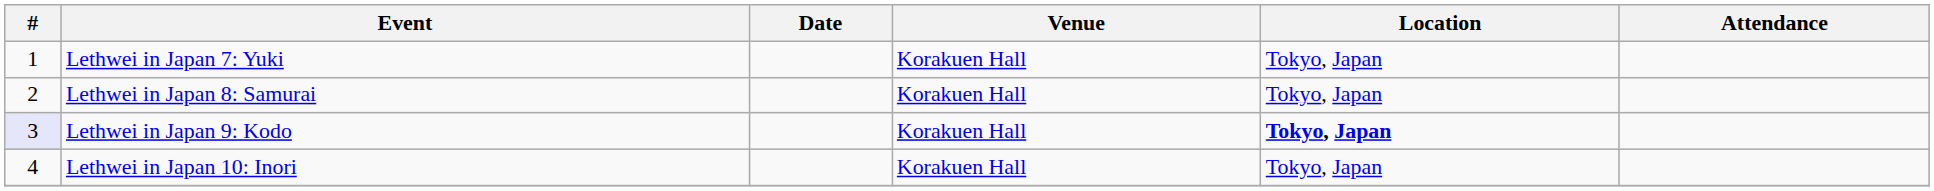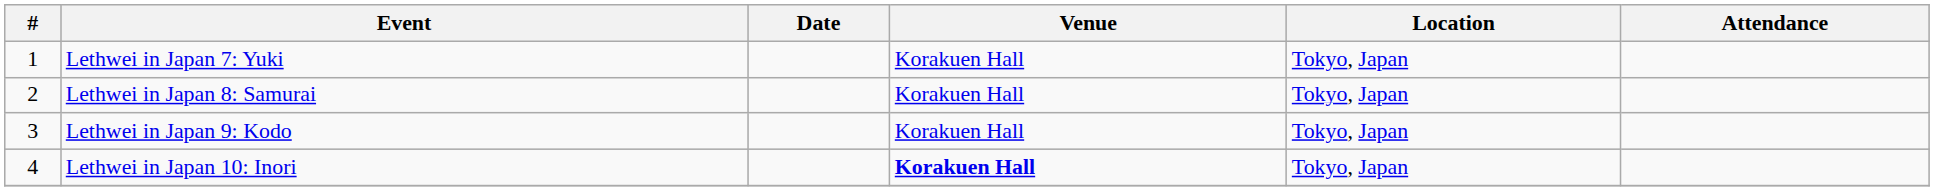(33, 131) lavender background -> (33, 131) no background
(1329, 131) bold -> (1350, 131) normal
(962, 167) normal -> (965, 167) bold
